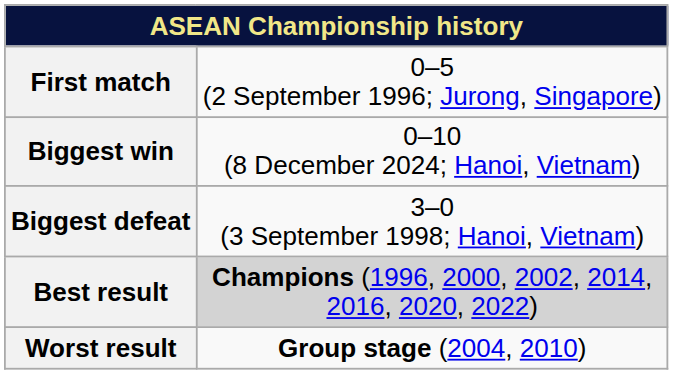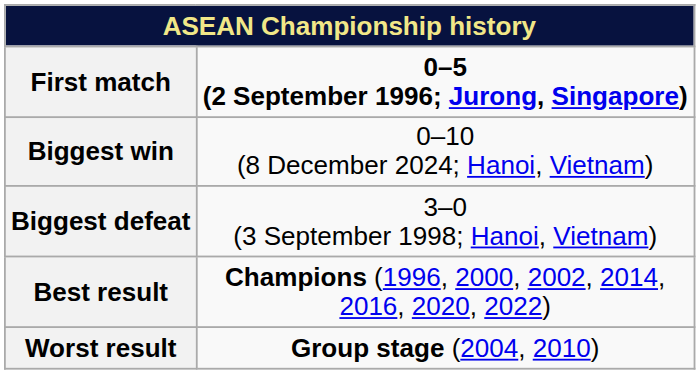(432, 82) normal -> (445, 82) bold
(432, 292) lightgrey background -> (445, 292) no background
